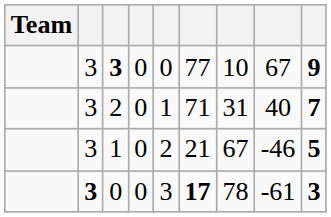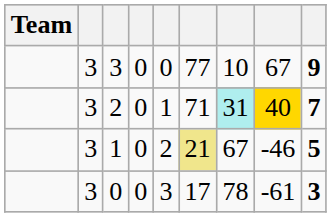(116, 66) bold -> (116, 66) normal
(236, 107) no background -> (236, 107) paleturquoise background
(278, 107) no background -> (278, 107) gold background
(197, 149) no background -> (197, 149) khaki background
(91, 190) bold -> (91, 190) normal
(197, 190) bold -> (197, 190) normal
